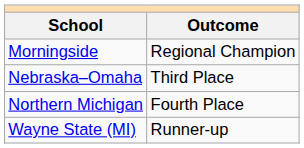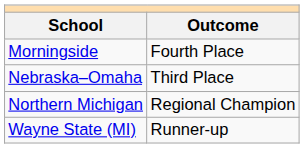(223, 51) Regional Champion -> (197, 51) Fourth Place
(197, 104) Fourth Place -> (223, 104) Regional Champion
